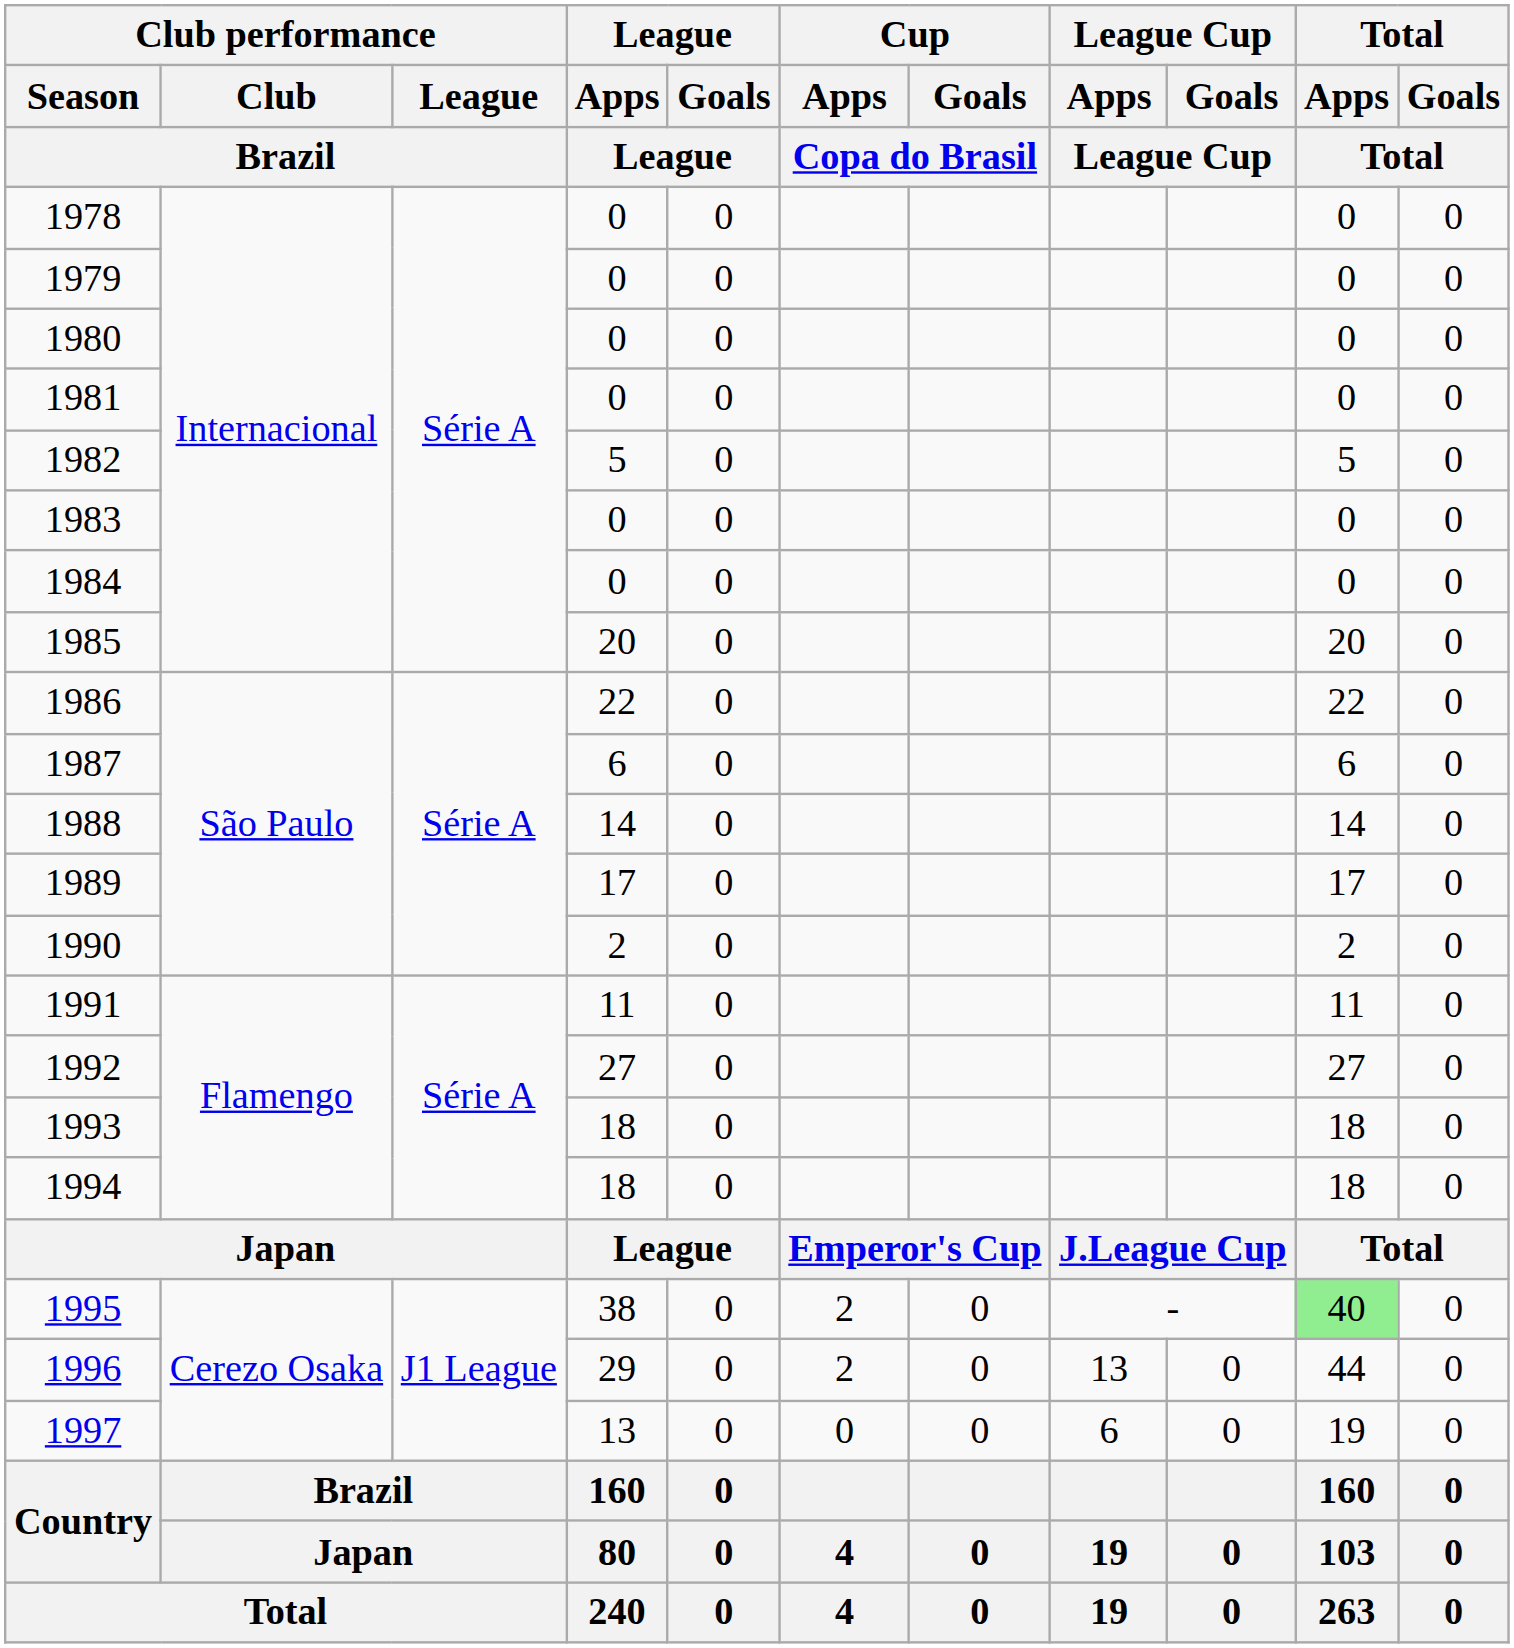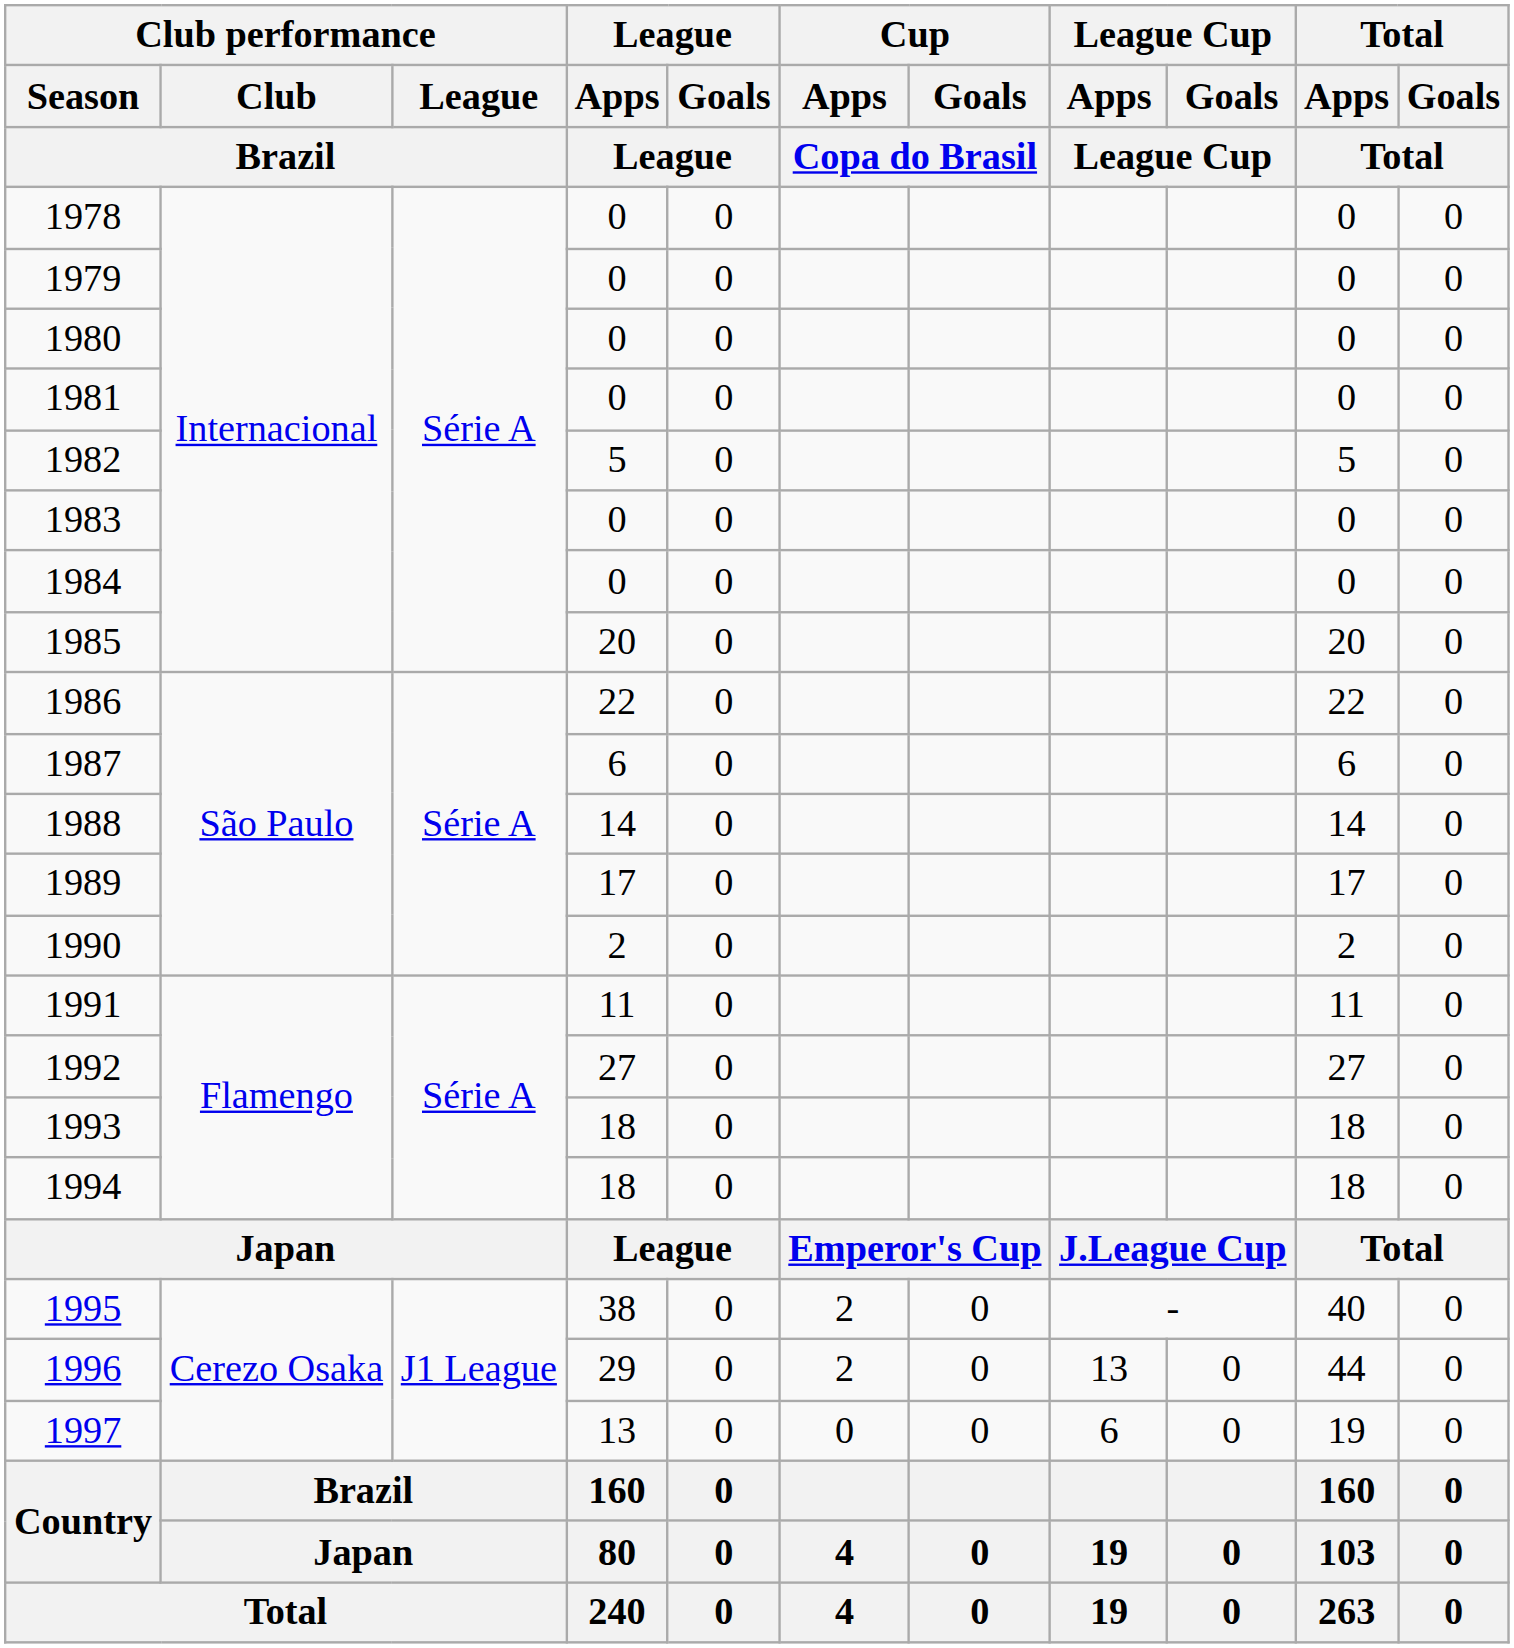(1347, 1308) lightgreen background -> (1347, 1308) no background
